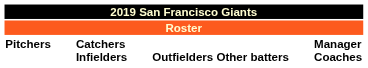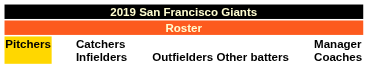(28, 44) no background -> (28, 44) gold background
